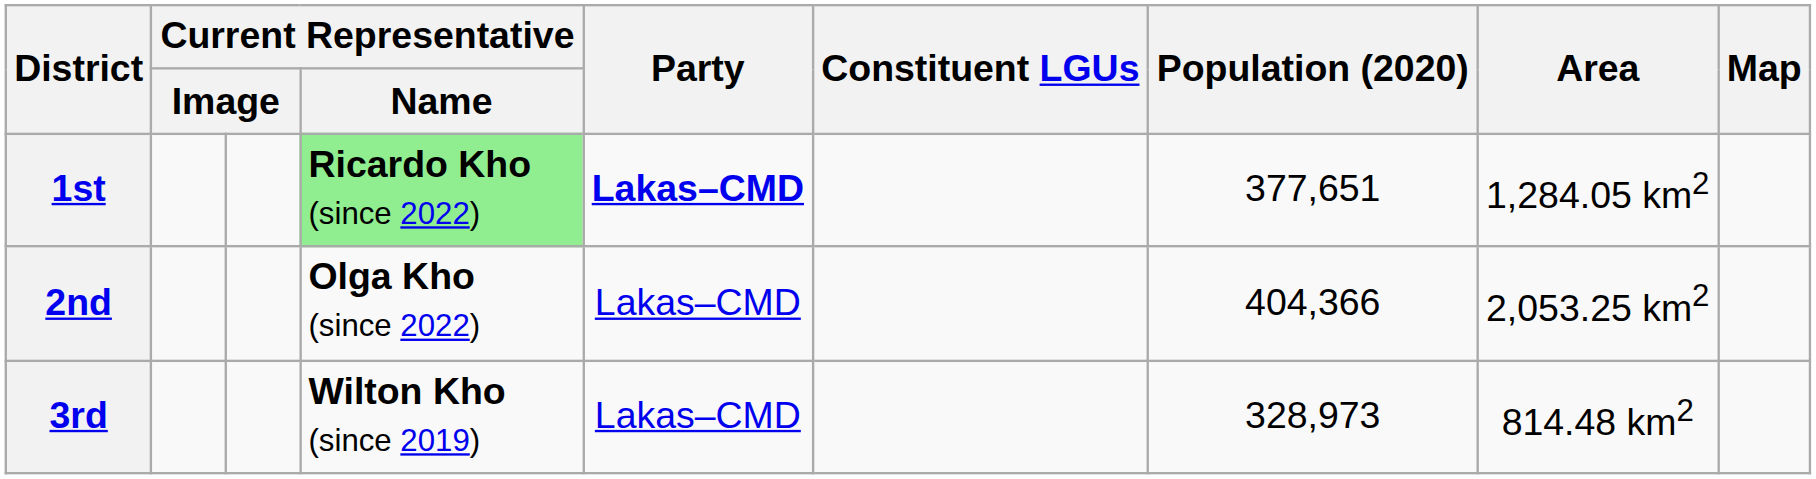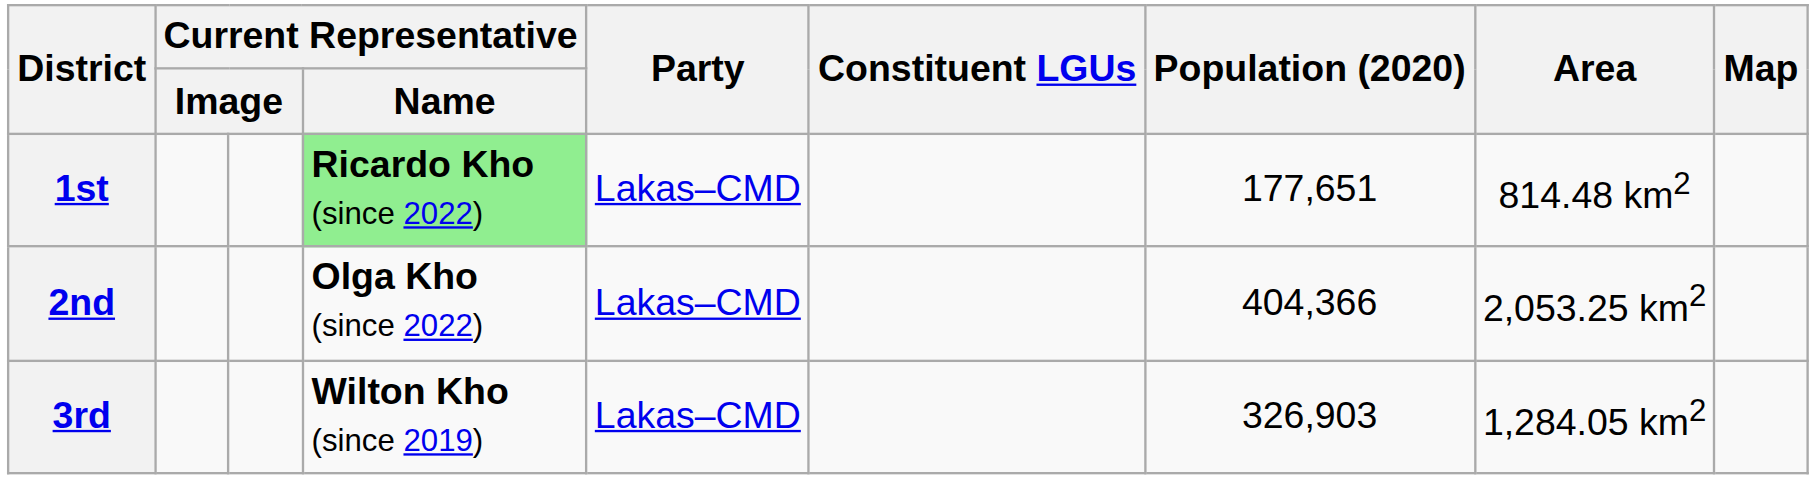(698, 189) bold -> (698, 189) normal
(1313, 189) 377,651 -> (1310, 189) 177,651
(1598, 190) 1,284.05 km2 -> (1595, 190) 814.48 km2
(1313, 415) 328,973 -> (1310, 415) 326,903
(1598, 416) 814.48 km2 -> (1595, 416) 1,284.05 km2
